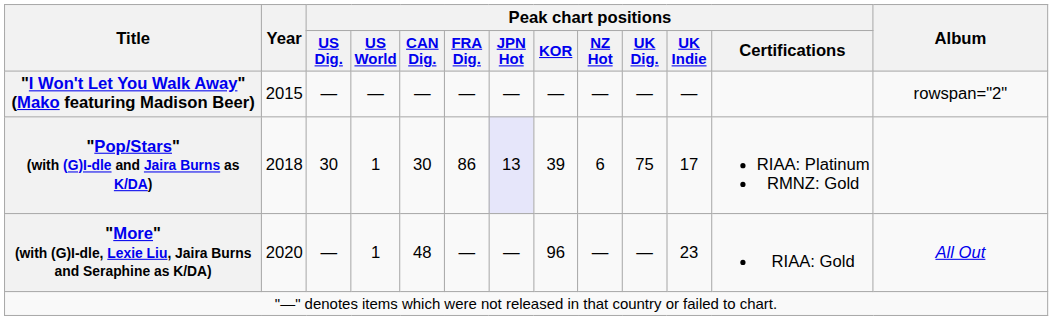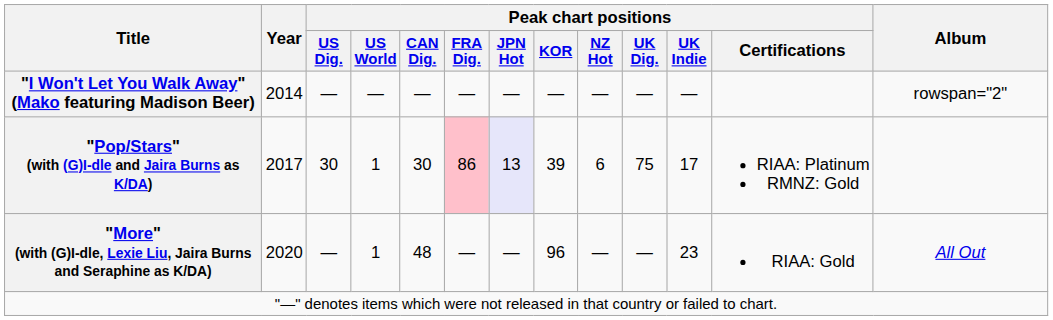(284, 93) 2015 -> (284, 93) 2014
(284, 164) 2018 -> (284, 164) 2017
(467, 164) no background -> (467, 164) pink background
